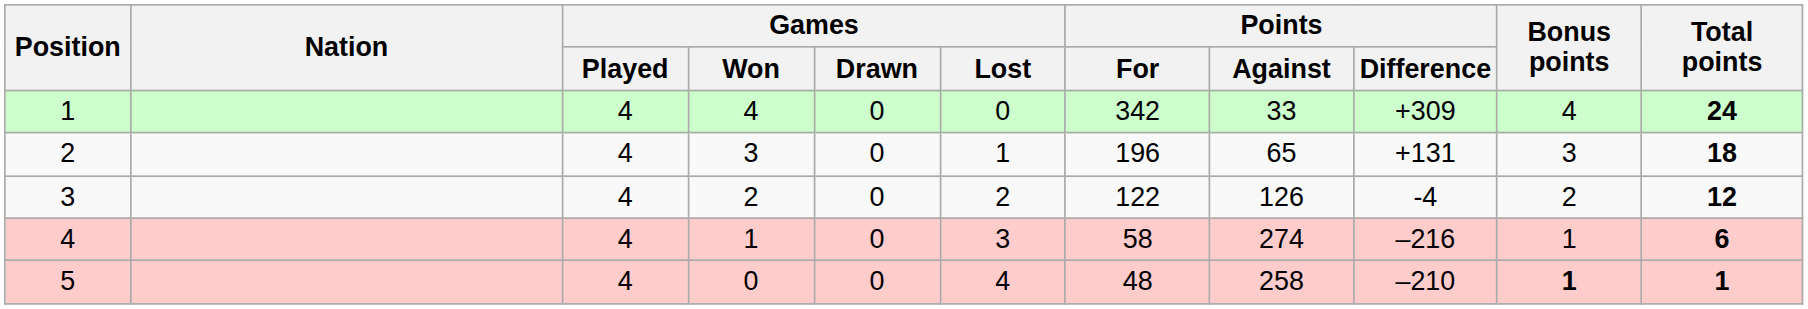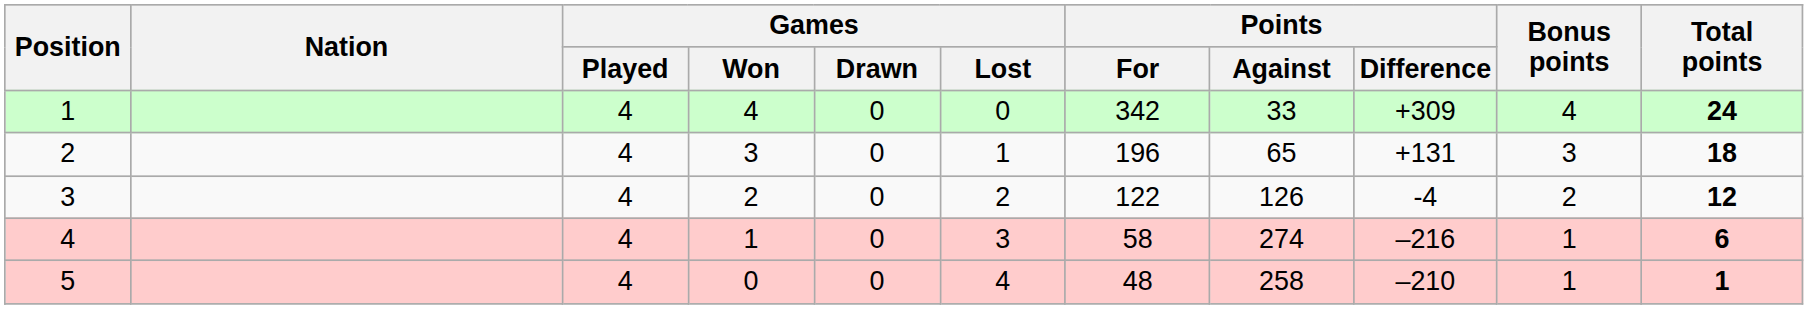(1569, 281) bold -> (1569, 281) normal
